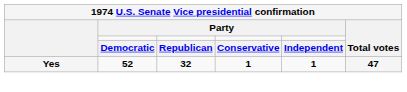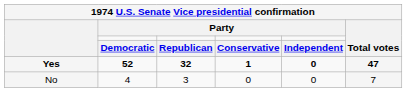(313, 64) 1 -> (313, 64) 0
+ row: (51, 79)
